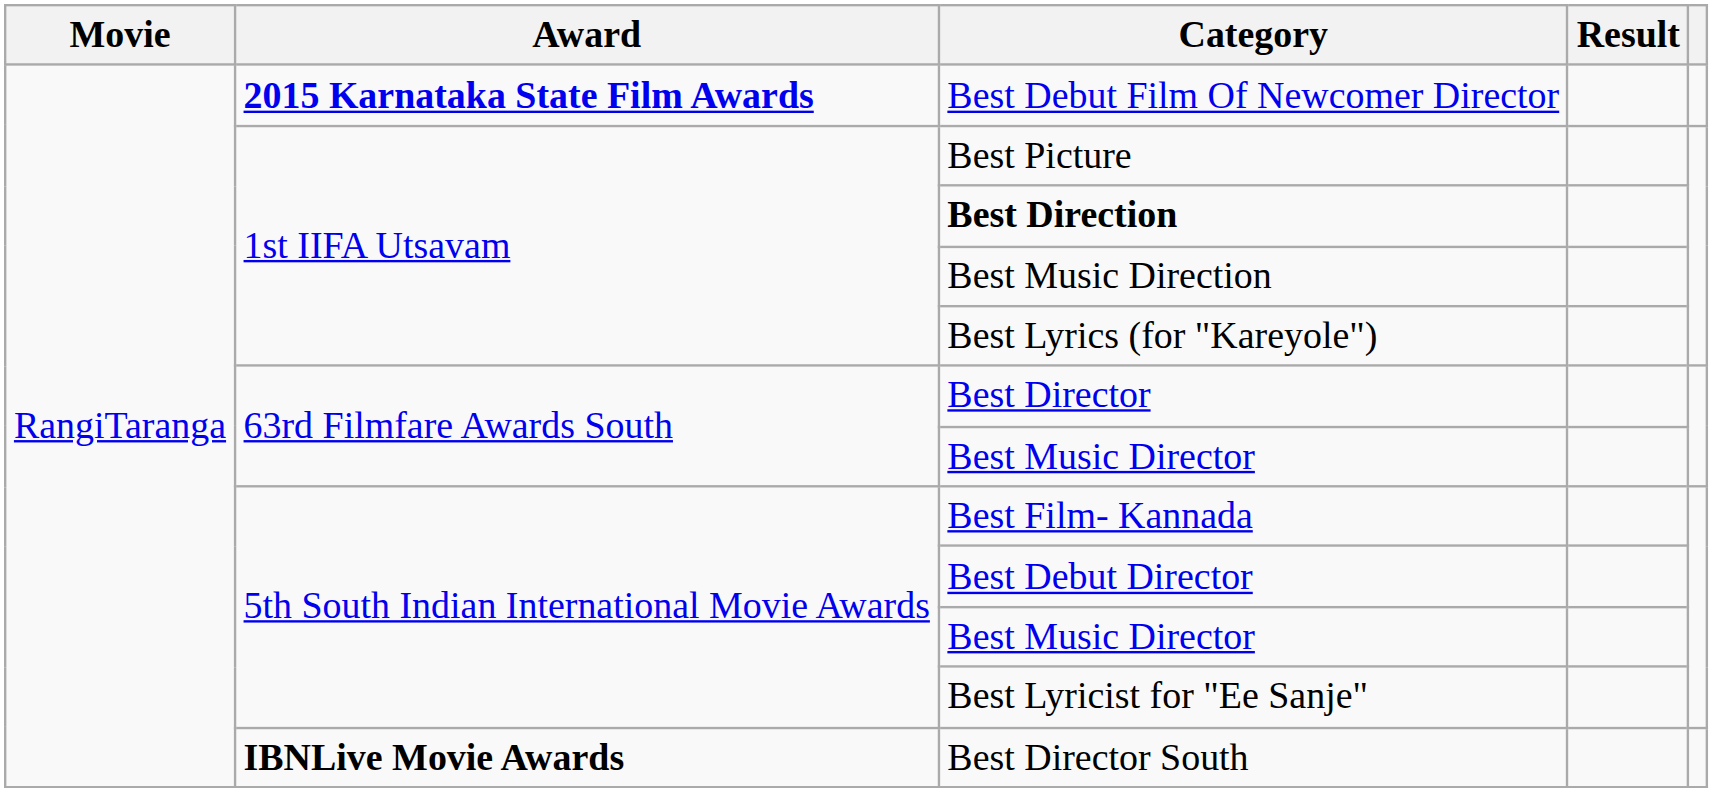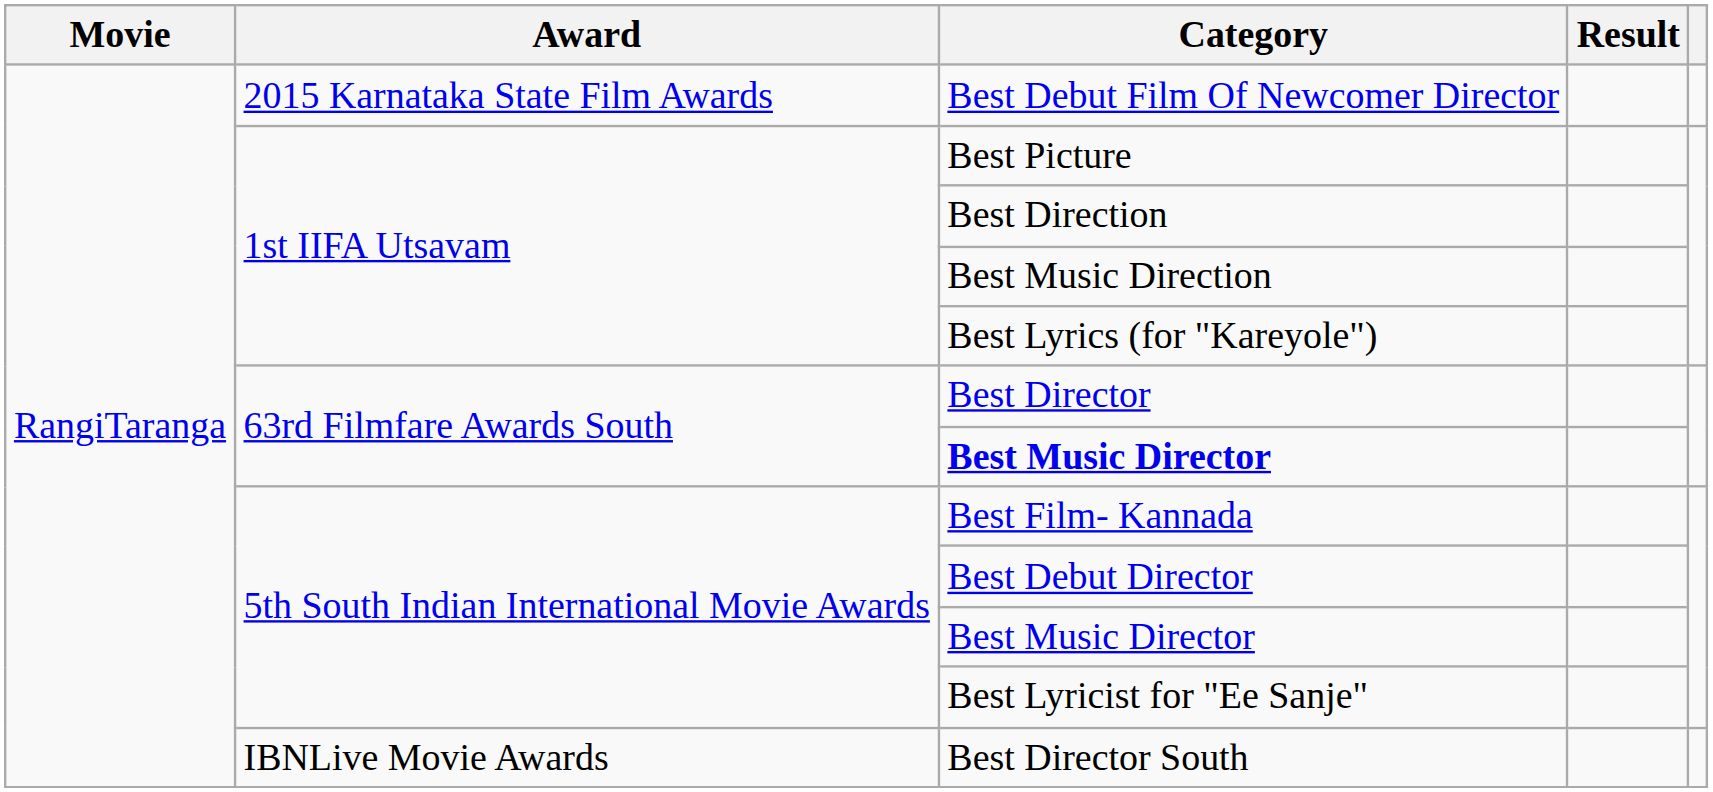(529, 94) bold -> (508, 94) normal
(1062, 214) bold -> (1057, 214) normal
(1101, 455) normal -> (1109, 455) bold
(434, 756) bold -> (426, 756) normal
